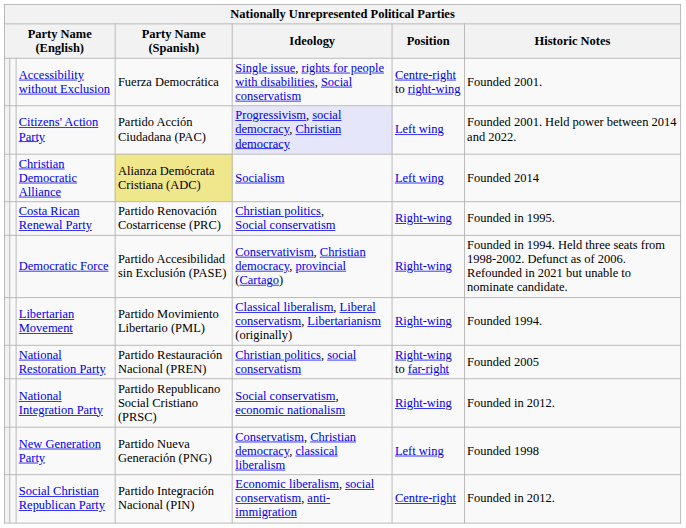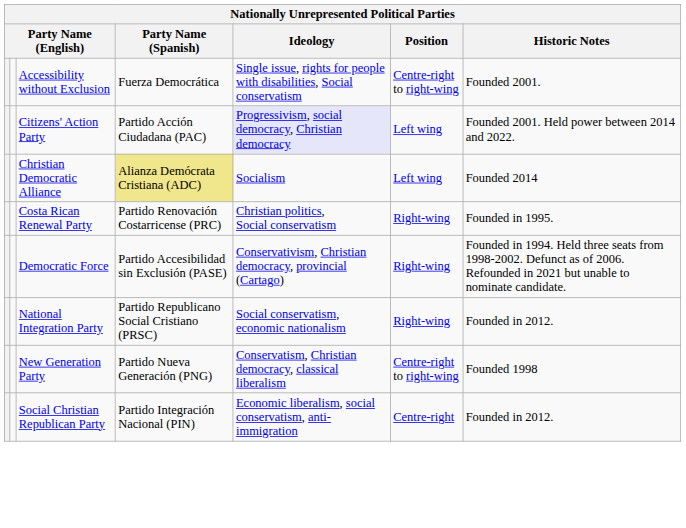- row: (46, 321)
- row: (62, 362)
(419, 451) Left wing -> (426, 369) Centre-right to right-wing
